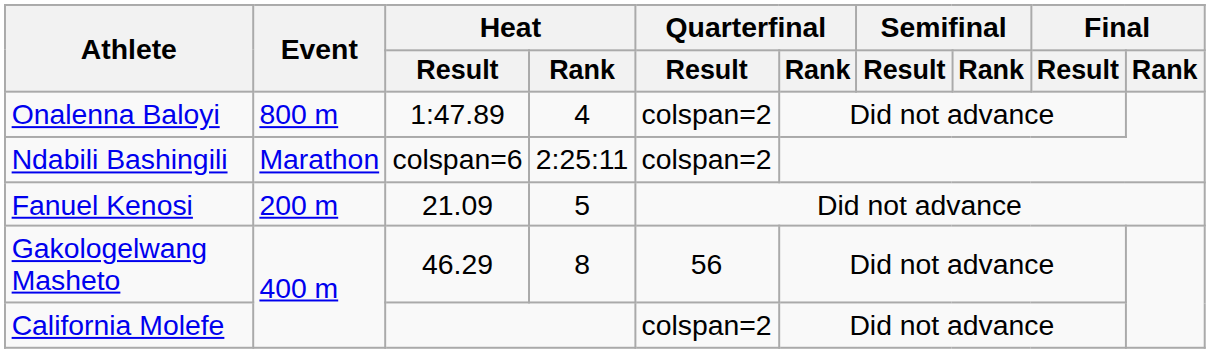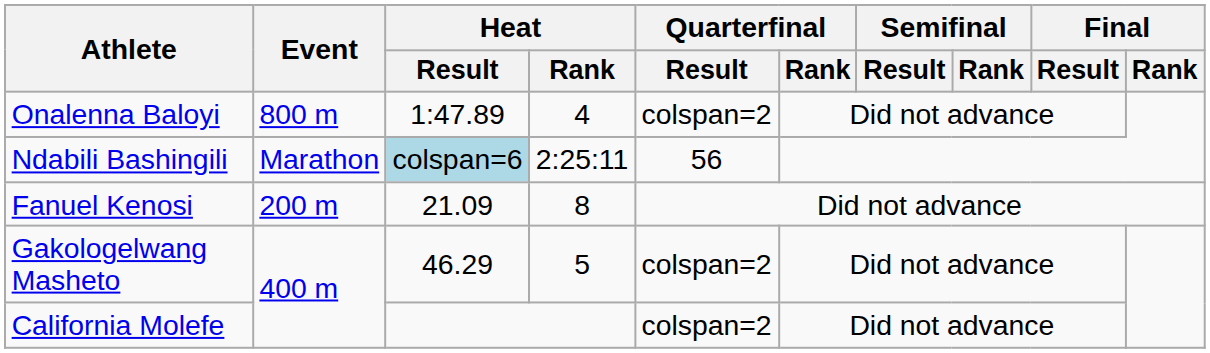(457, 160) no background -> (457, 160) lightblue background
(707, 160) colspan=2 -> (707, 160) 56
(582, 205) 5 -> (582, 205) 8
(582, 265) 8 -> (582, 265) 5
(707, 265) 56 -> (707, 265) colspan=2
